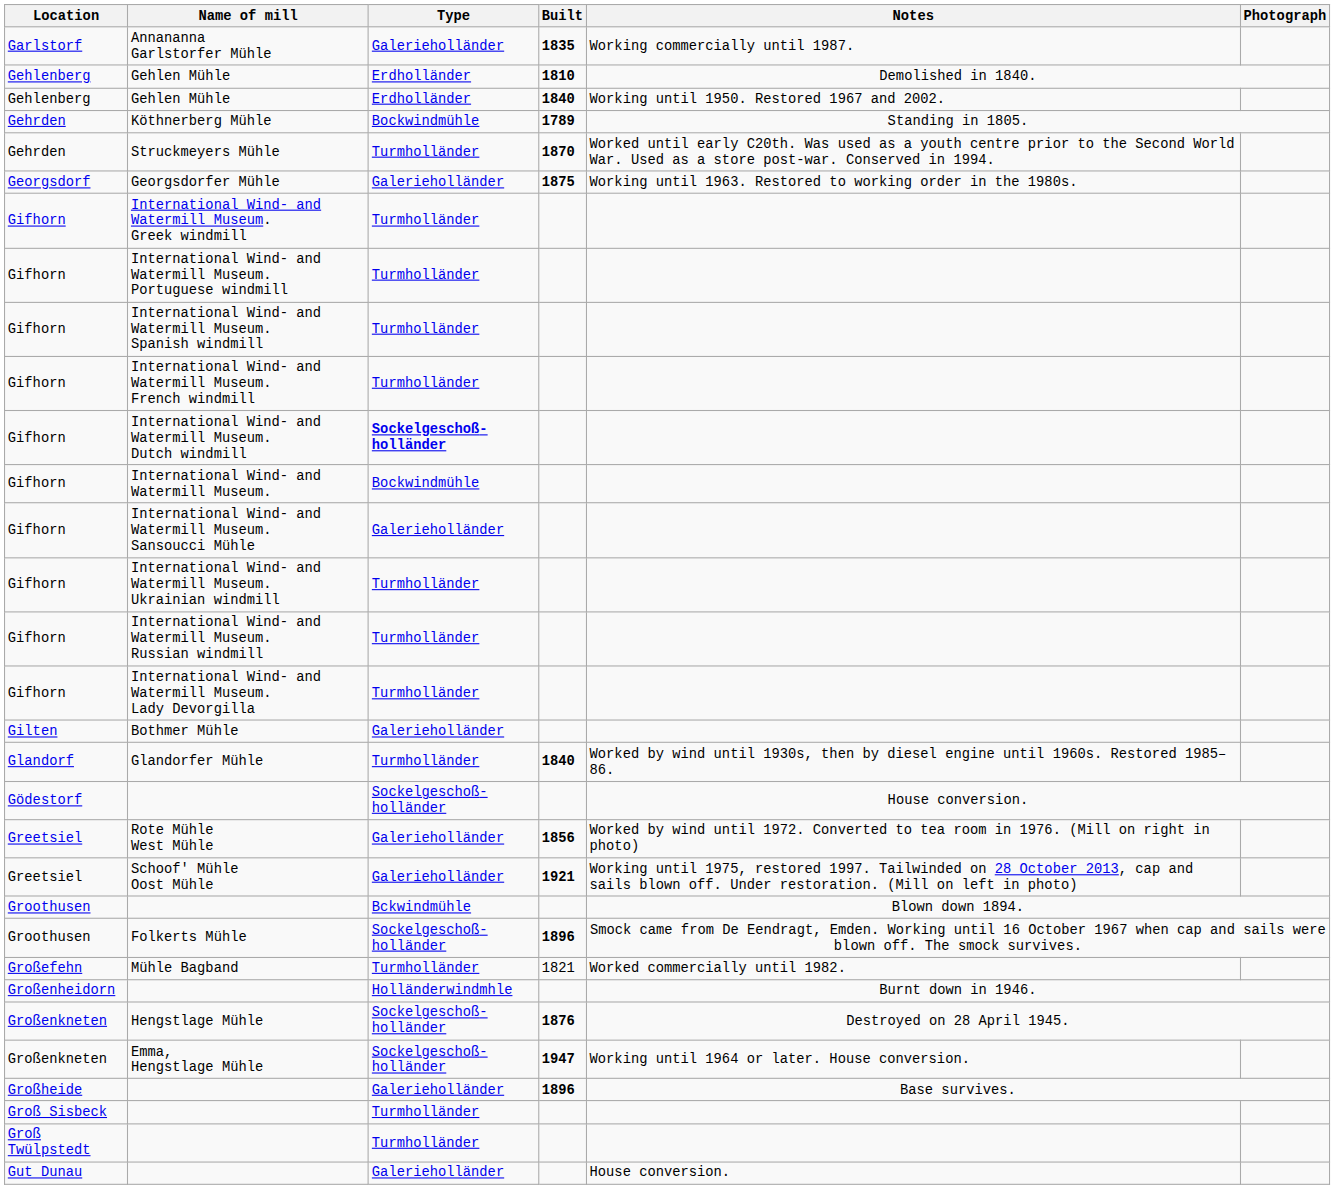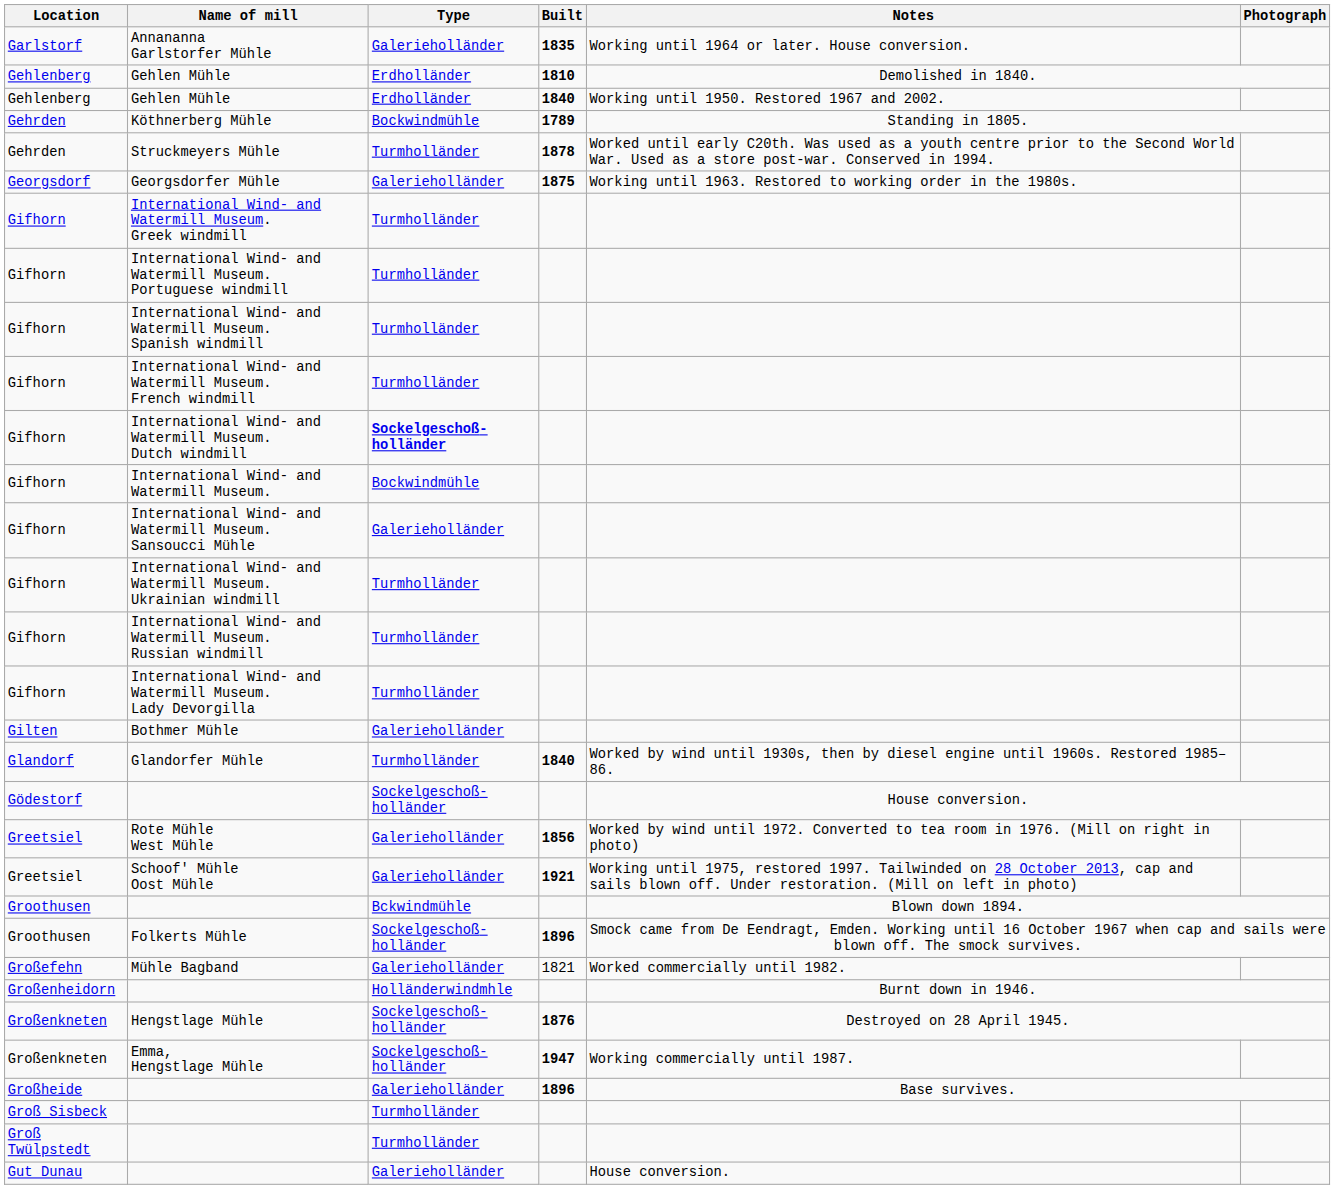(722, 46) Working commercially until 1987. -> (780, 46) Working until 1964 or later. House conversion.
(558, 152) 1870 -> (558, 152) 1878
(426, 968) Turmholländer -> (438, 968) Galerieholländer
(780, 1059) Working until 1964 or later. House conversion. -> (722, 1059) Working commercially until 1987.
